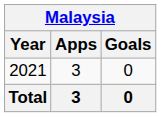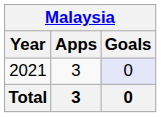(128, 71) no background -> (128, 71) lavender background
